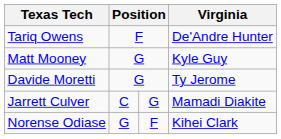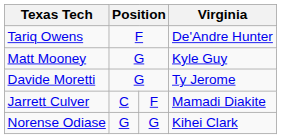(154, 101) G -> (154, 101) F
(154, 123) F -> (154, 123) G
